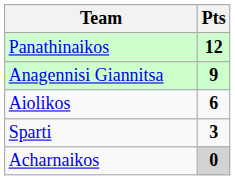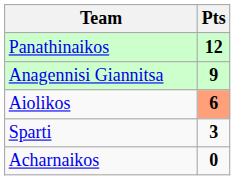(214, 103) no background -> (214, 103) lightsalmon background
(214, 160) lightgrey background -> (214, 160) no background
